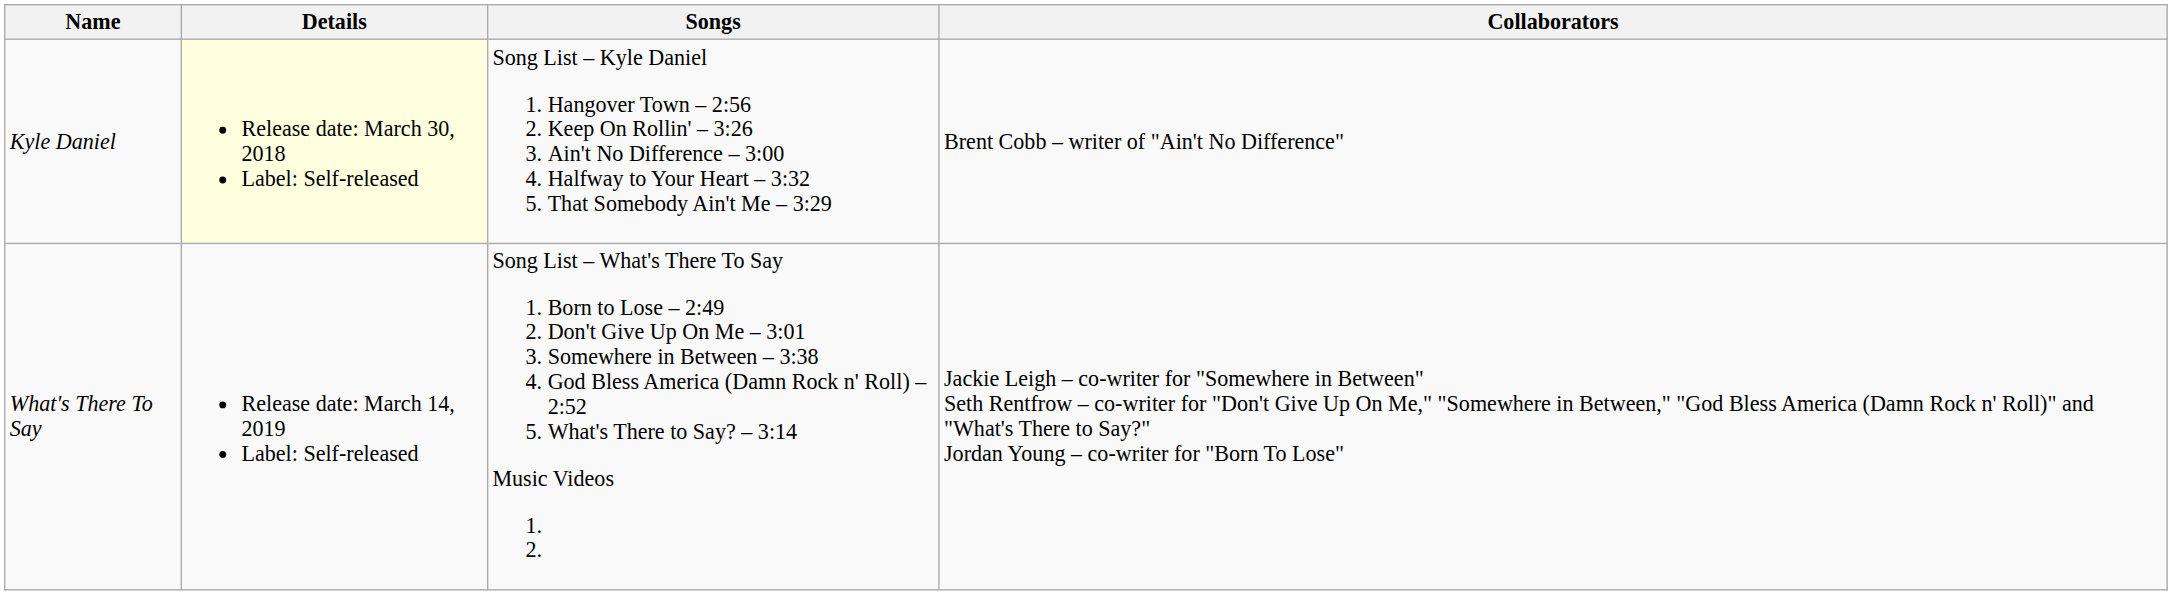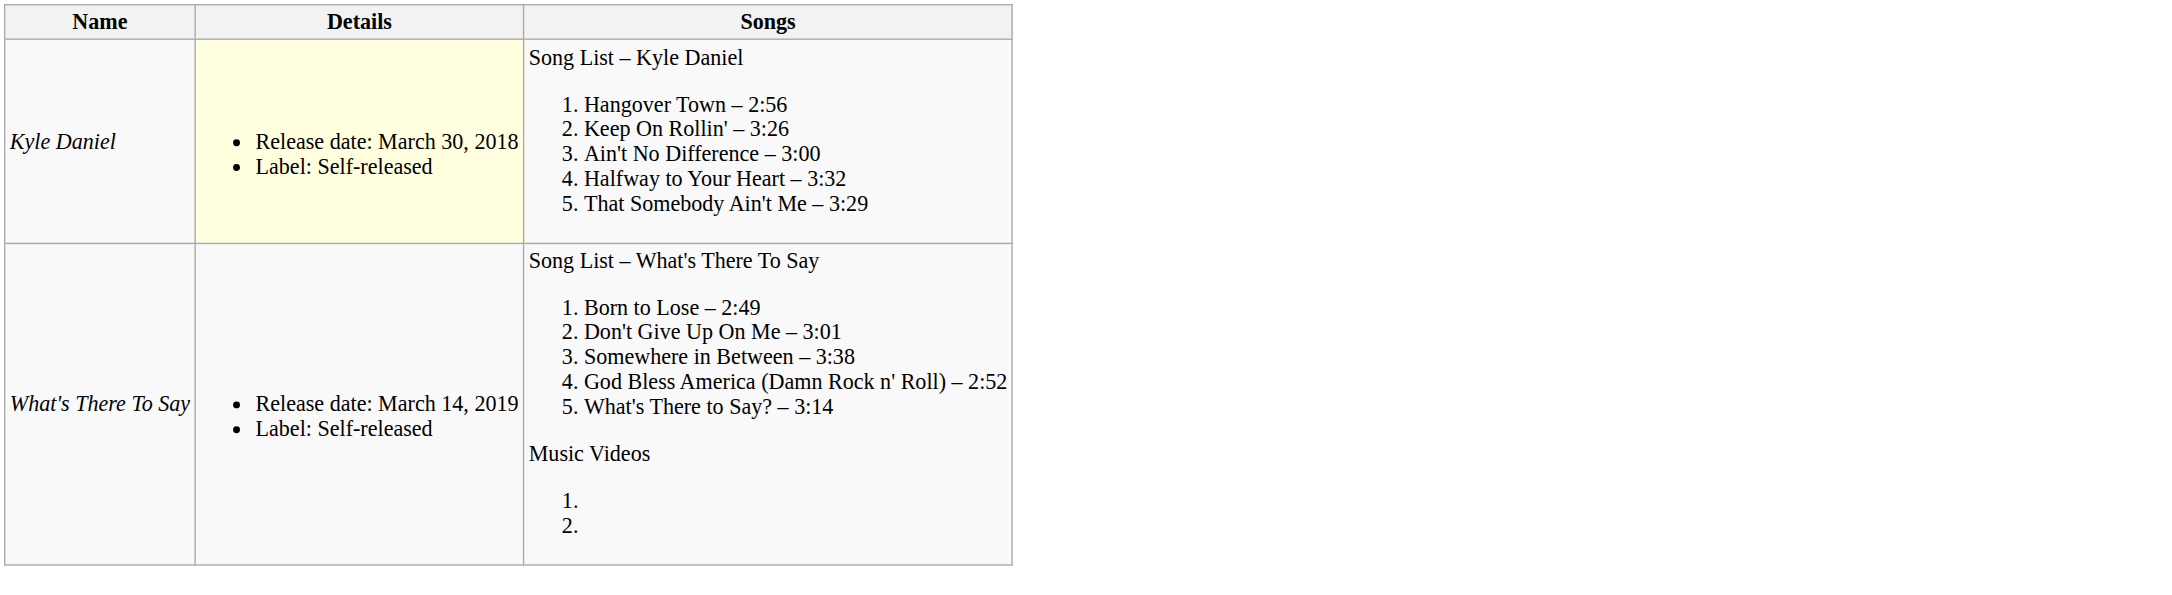- column: (1553, 22)
